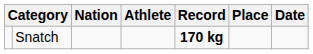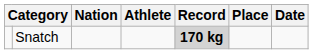(202, 37) no background -> (202, 37) lightgrey background
